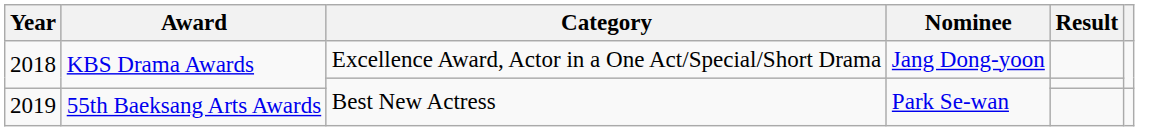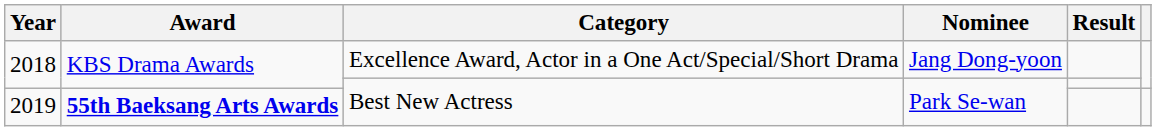(194, 106) normal -> (203, 106) bold
